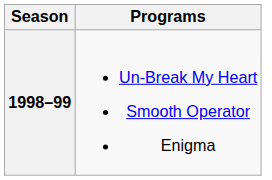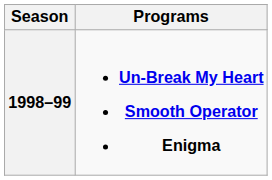(168, 112) normal -> (171, 112) bold
